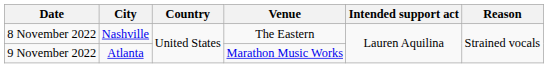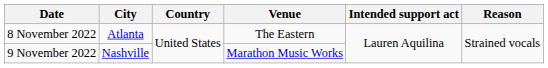(125, 33) Nashville -> (125, 33) Atlanta
(125, 53) Atlanta -> (125, 53) Nashville
